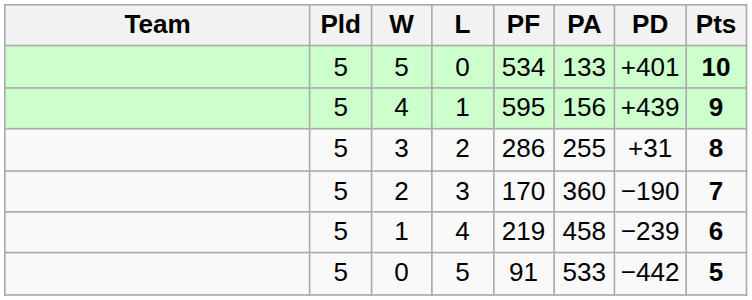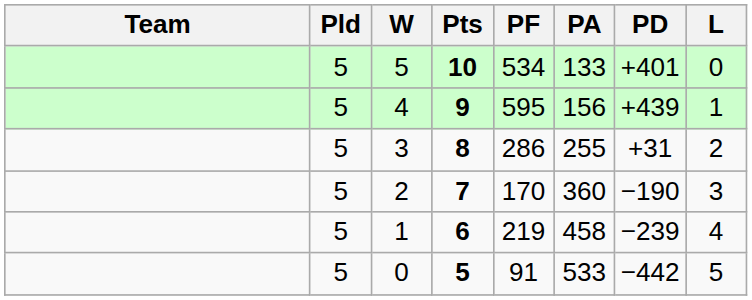columns swapped: (463, 25) <-> (716, 25)
